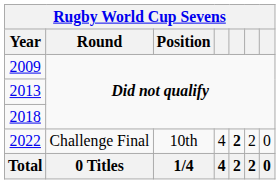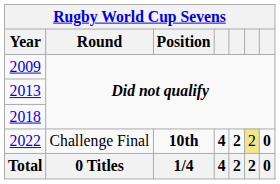(184, 141) normal -> (184, 141) bold
(222, 141) normal -> (222, 141) bold
(252, 141) no background -> (252, 141) khaki background
(267, 141) normal -> (267, 141) bold
